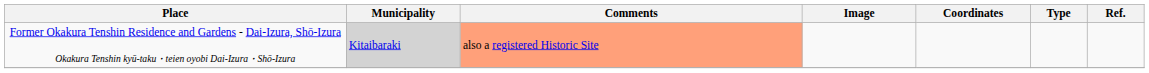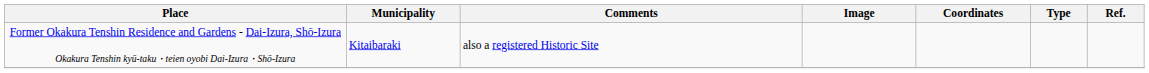(375, 45) lightgrey background -> (375, 45) no background
(531, 45) lightsalmon background -> (531, 45) no background
